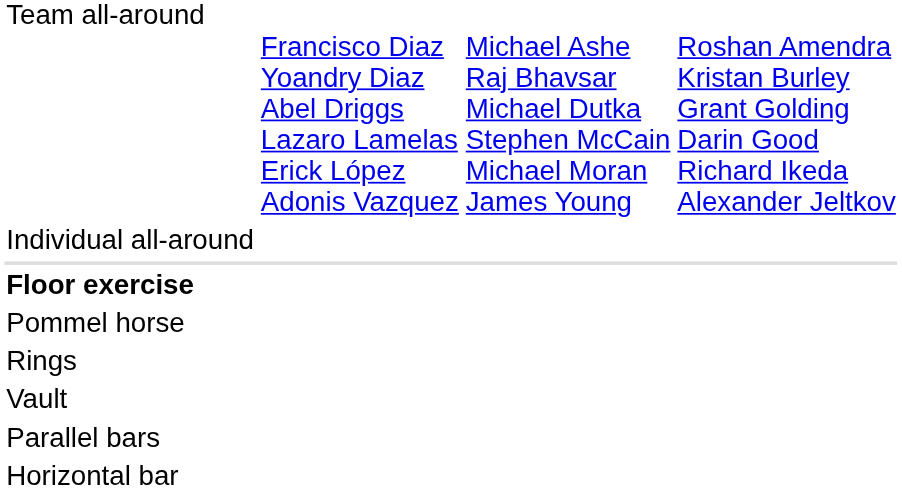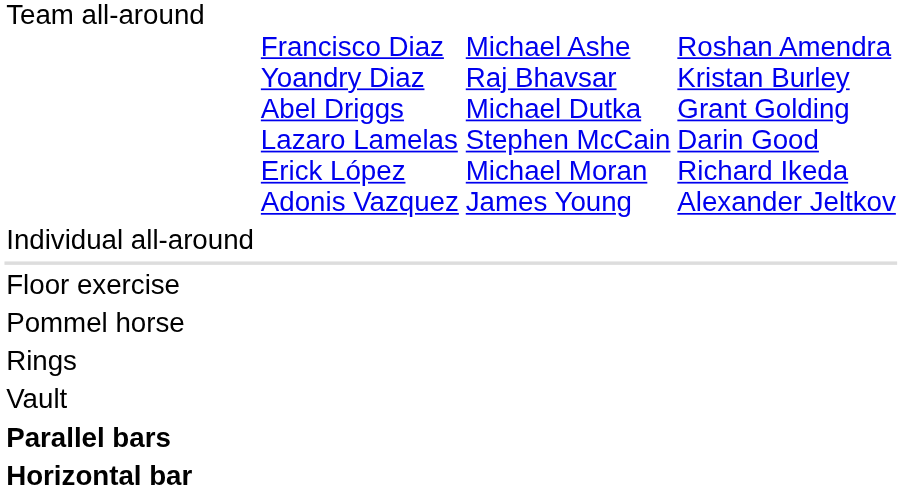(100, 285) bold -> (93, 285) normal
(83, 437) normal -> (89, 437) bold
(92, 475) normal -> (99, 475) bold
